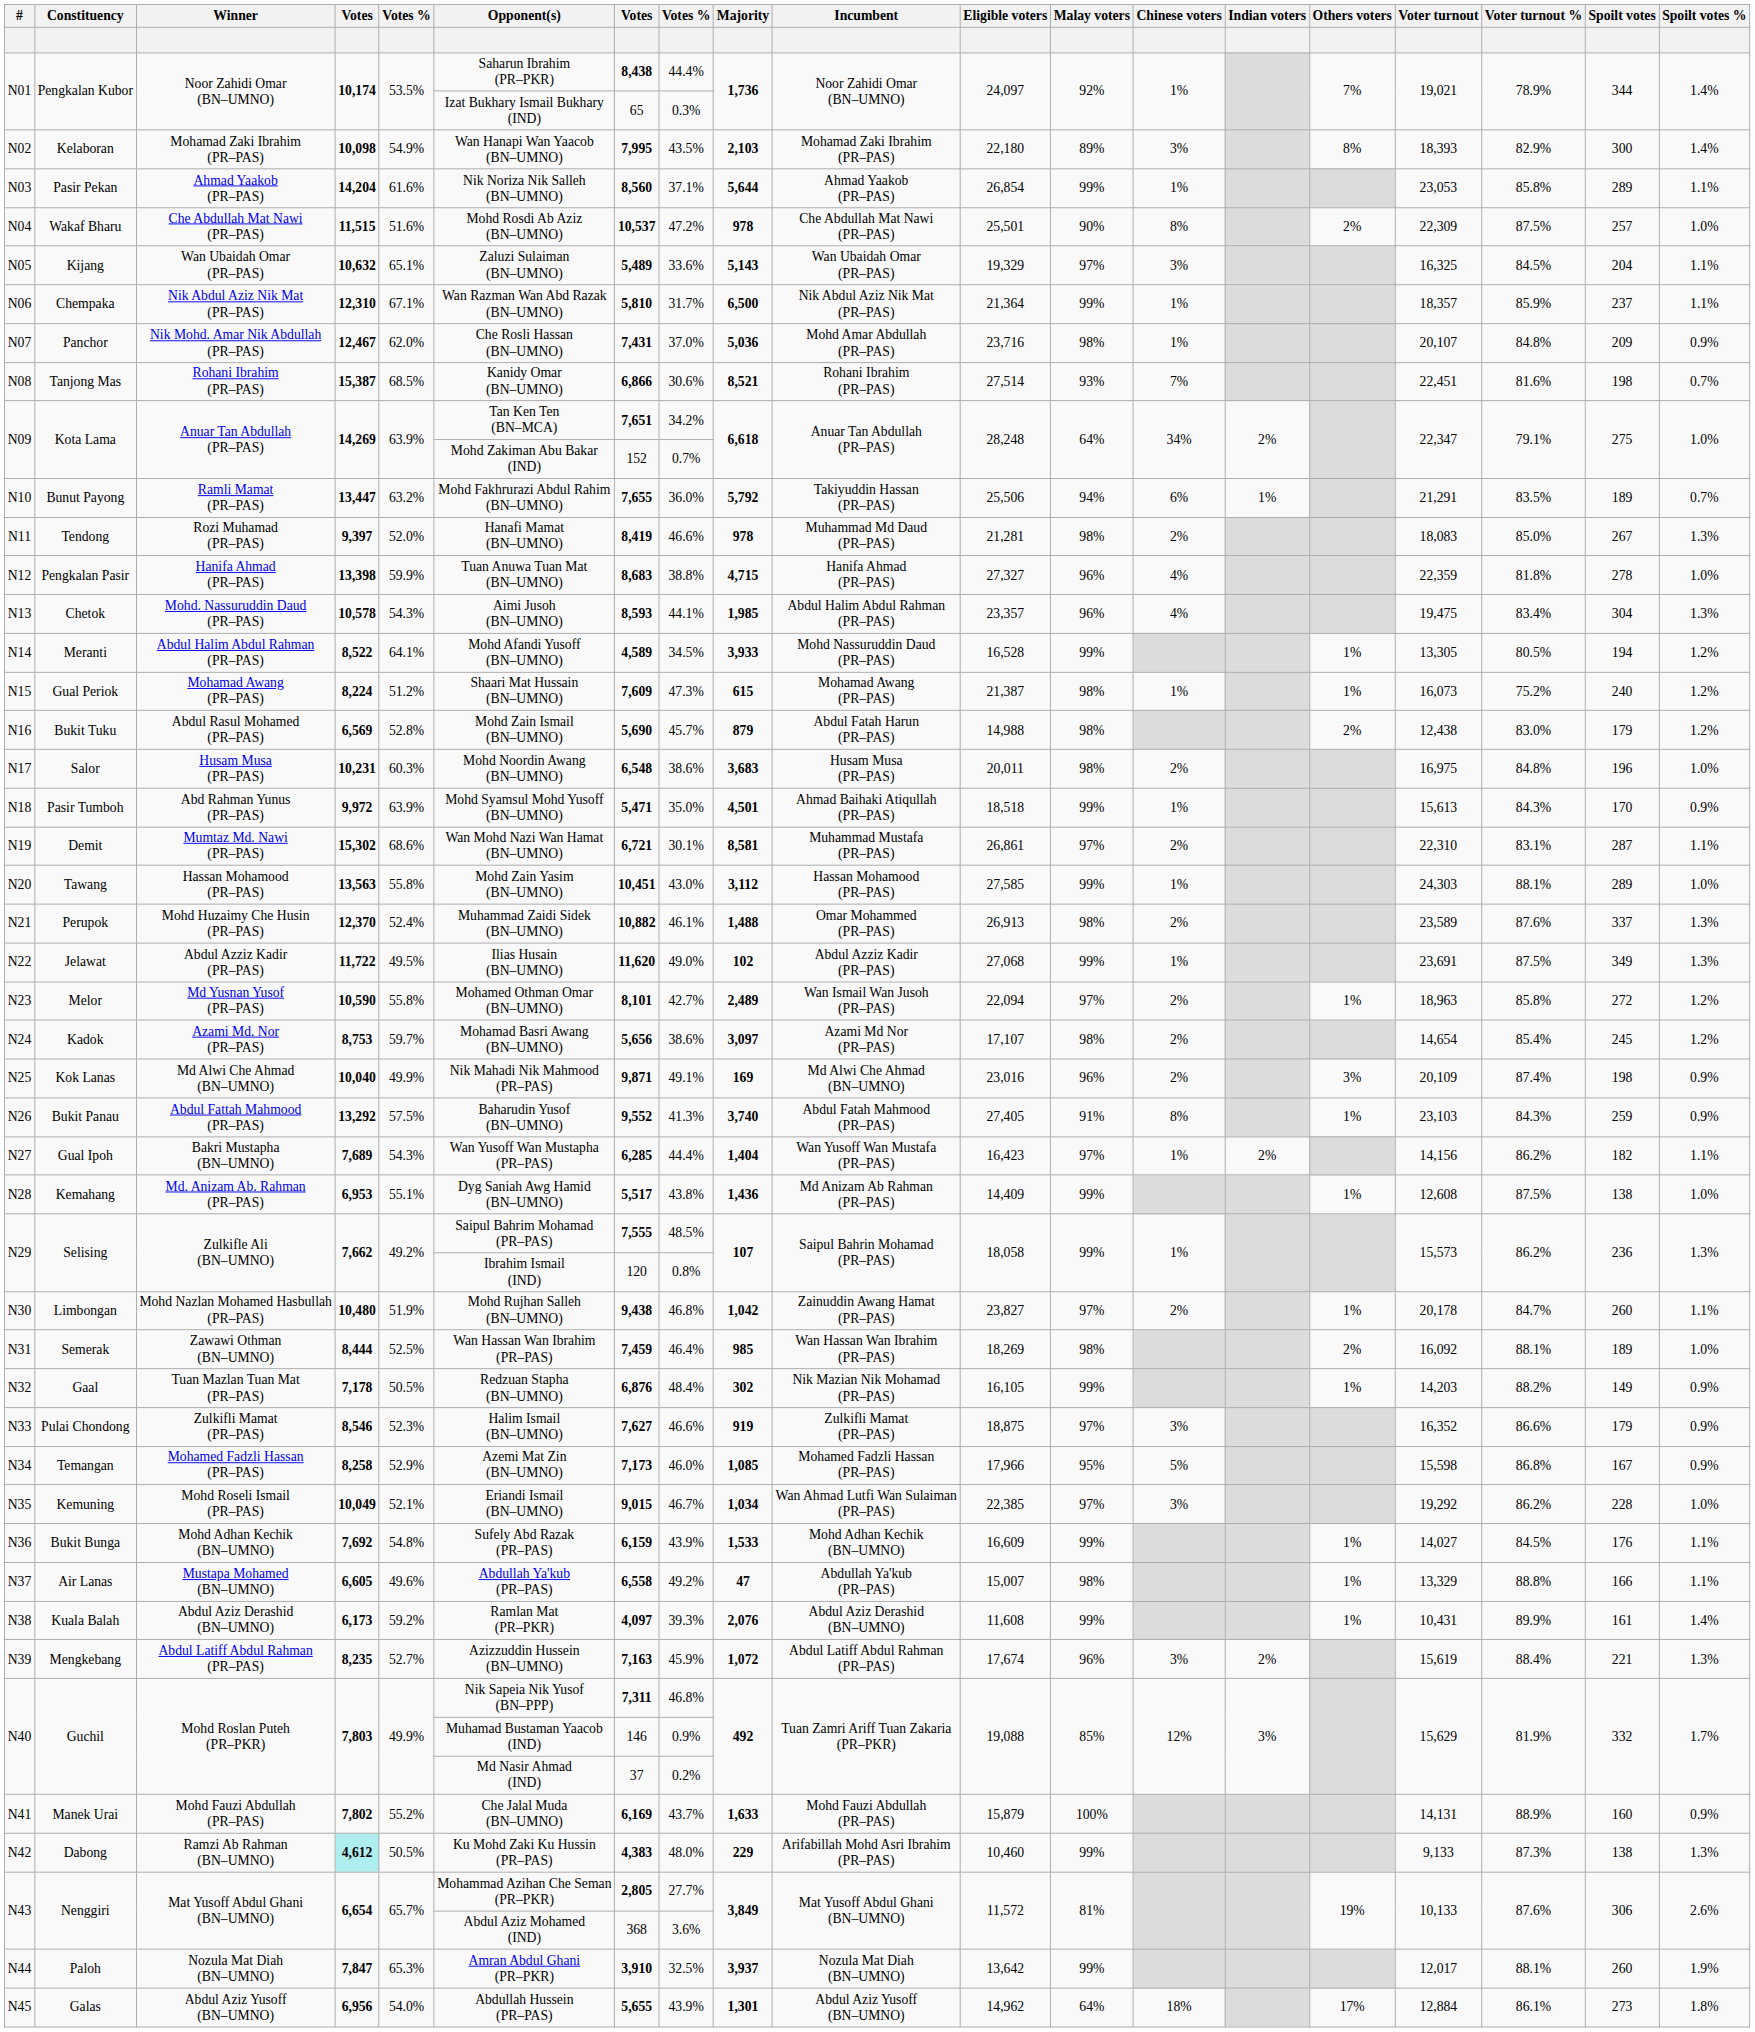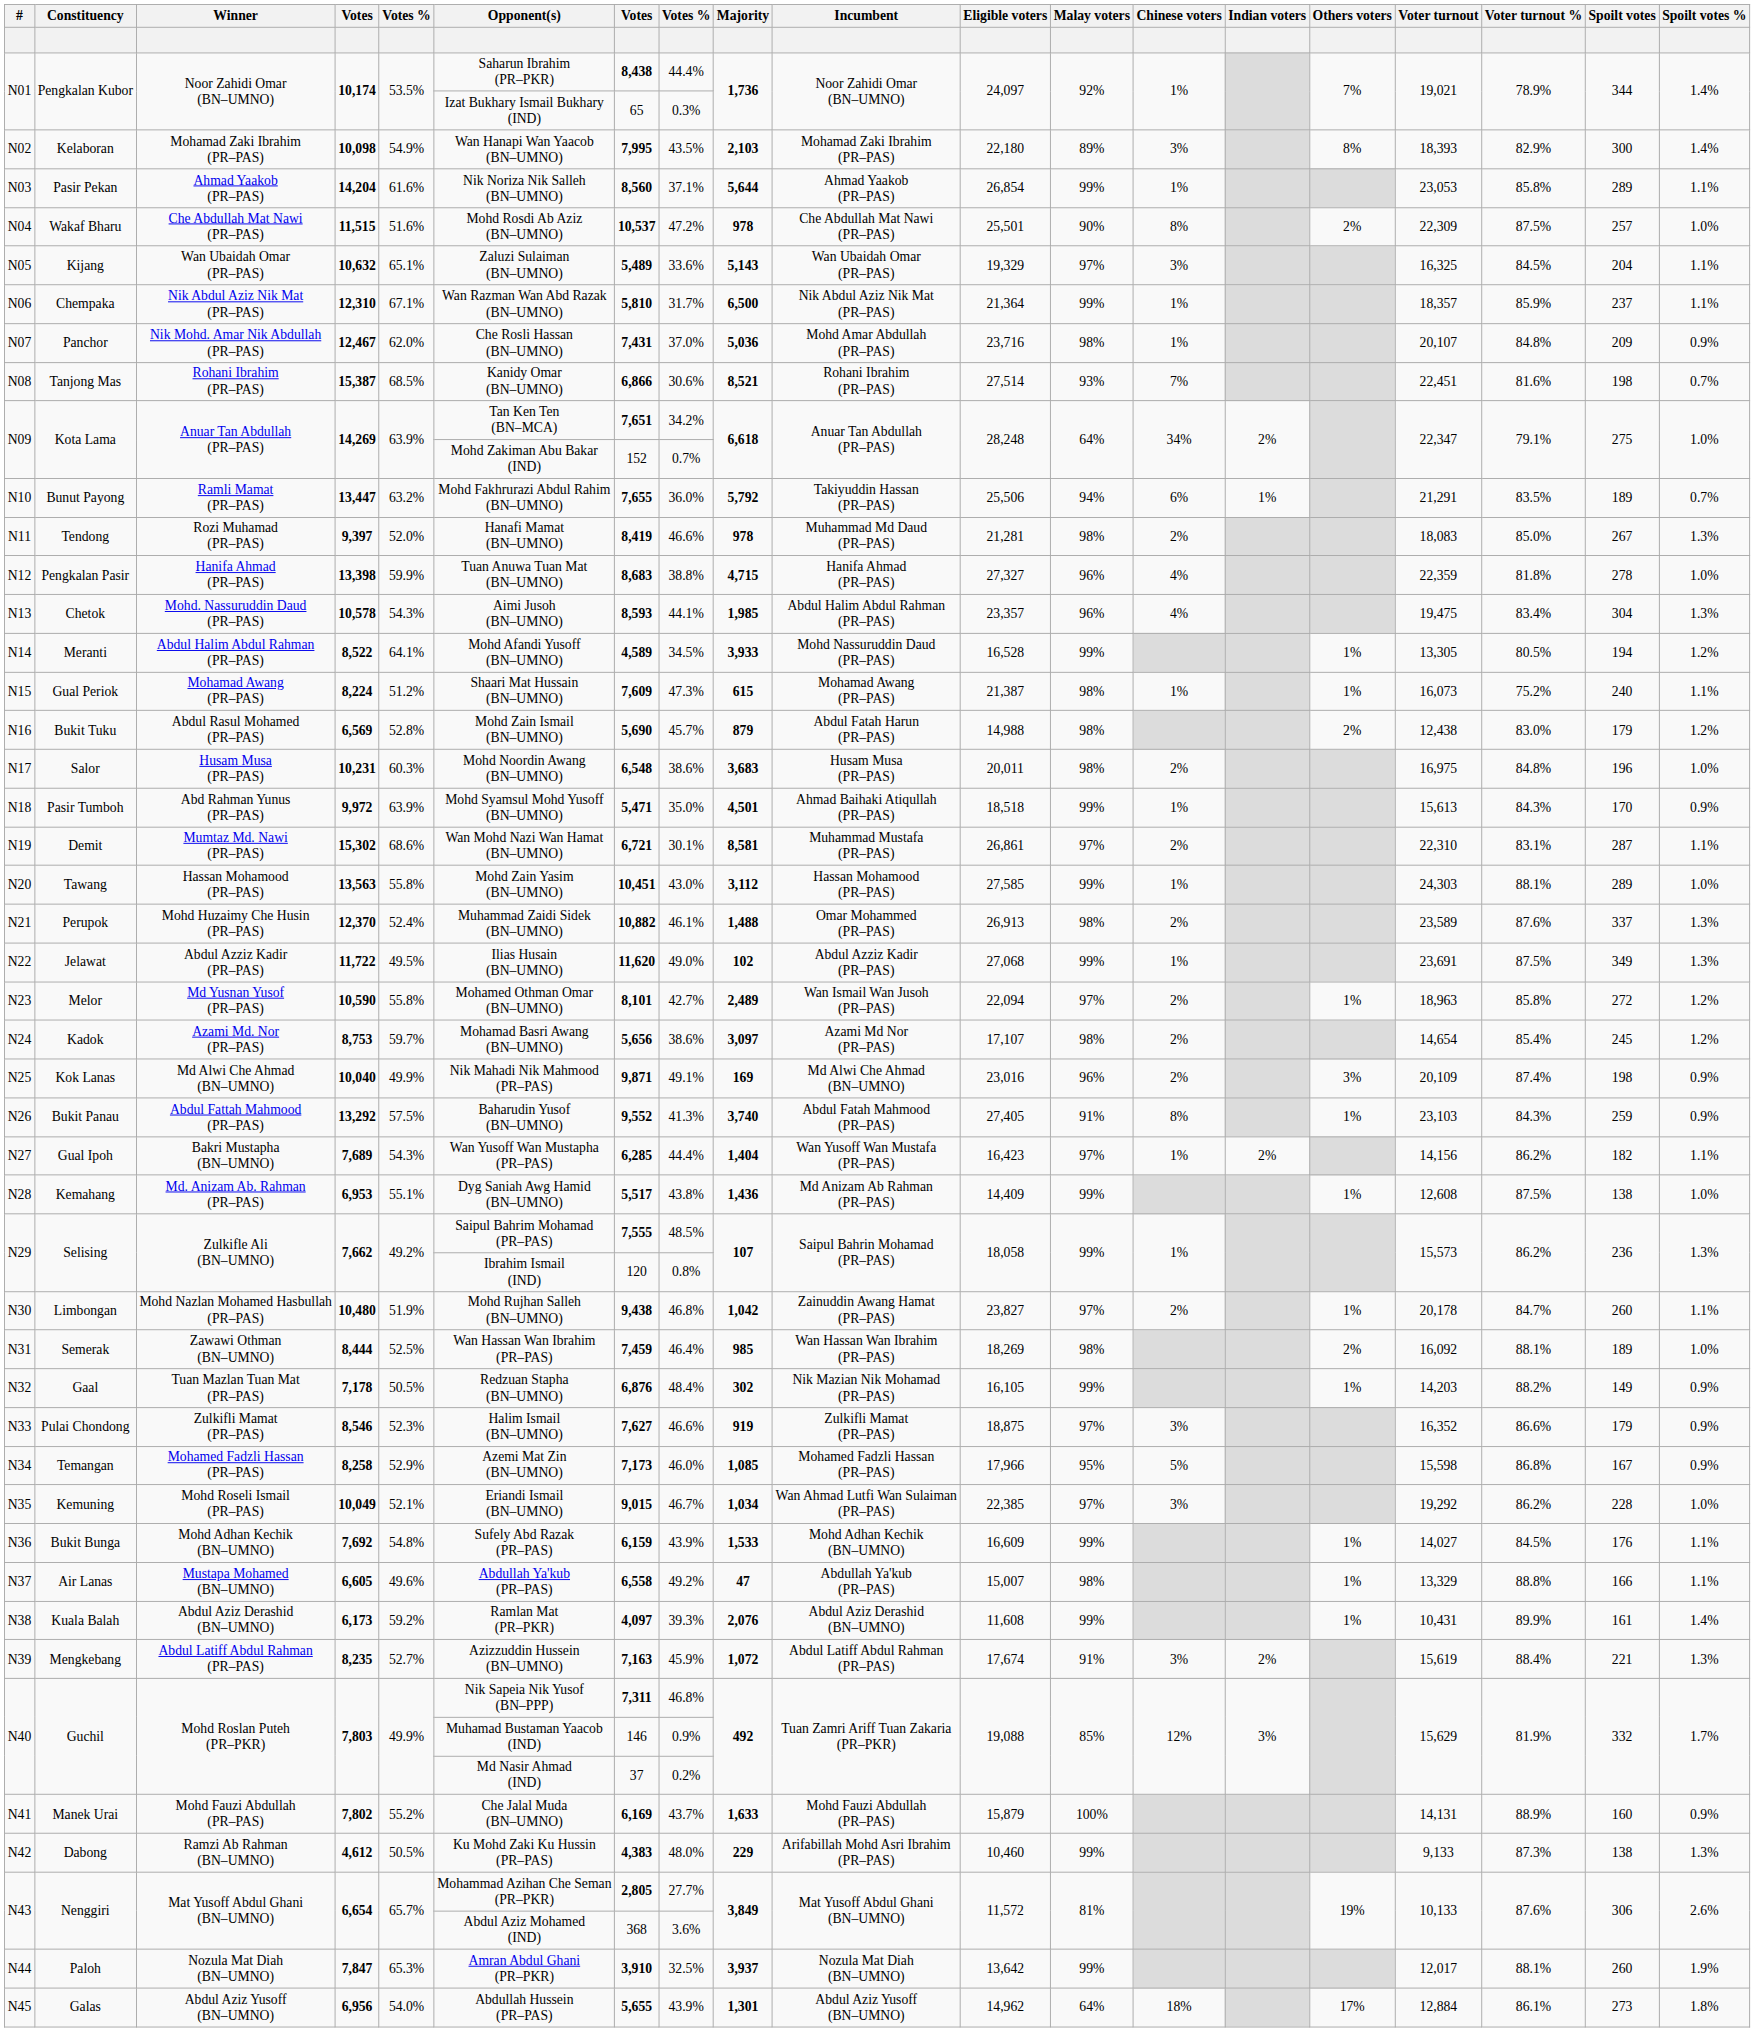(1704, 691) 1.2% -> (1704, 691) 1.1%
(1092, 1659) 96% -> (1092, 1659) 91%
(357, 1852) paleturquoise background -> (357, 1852) no background
